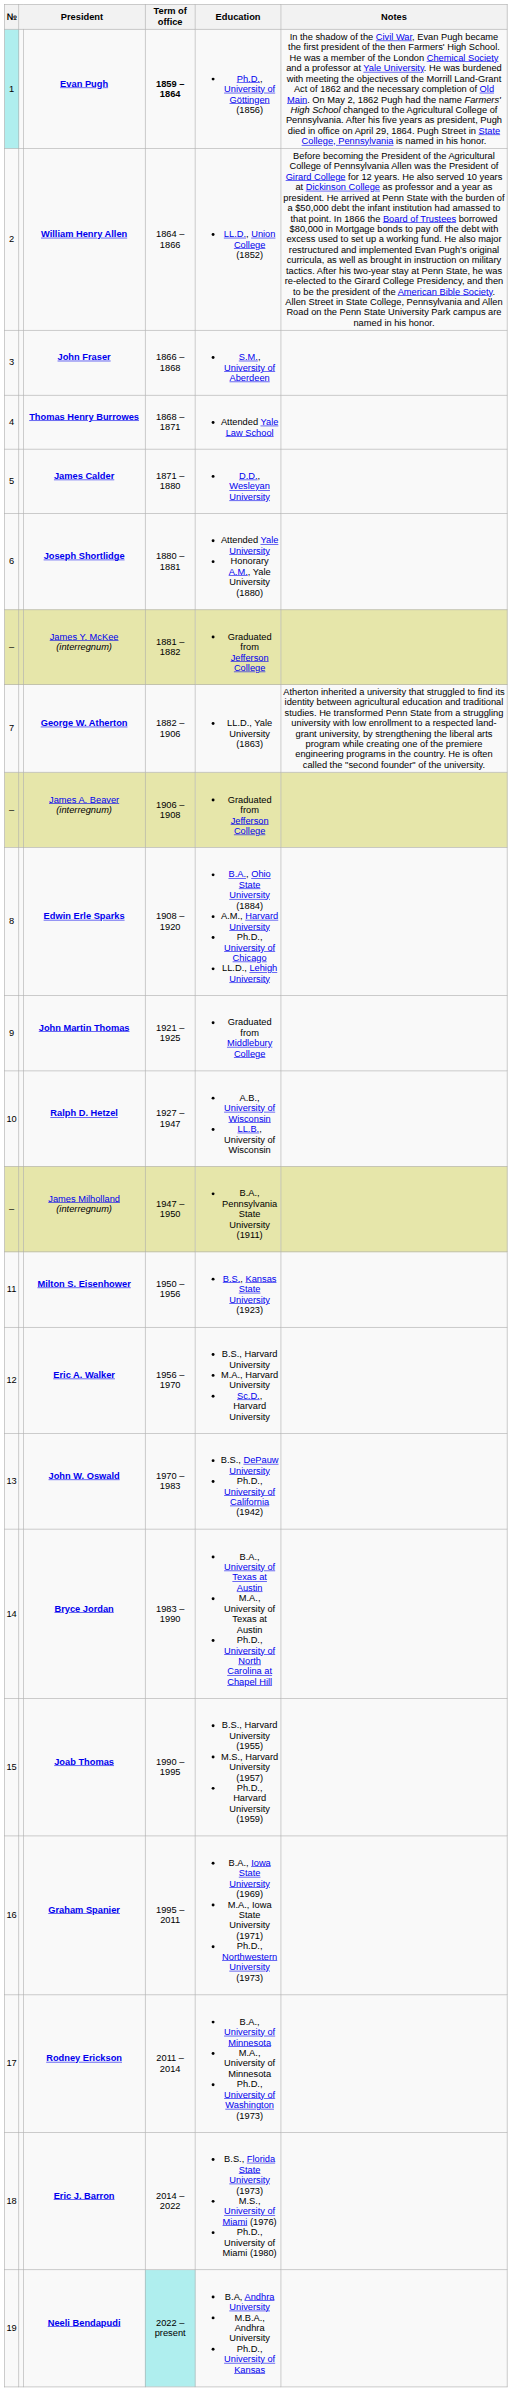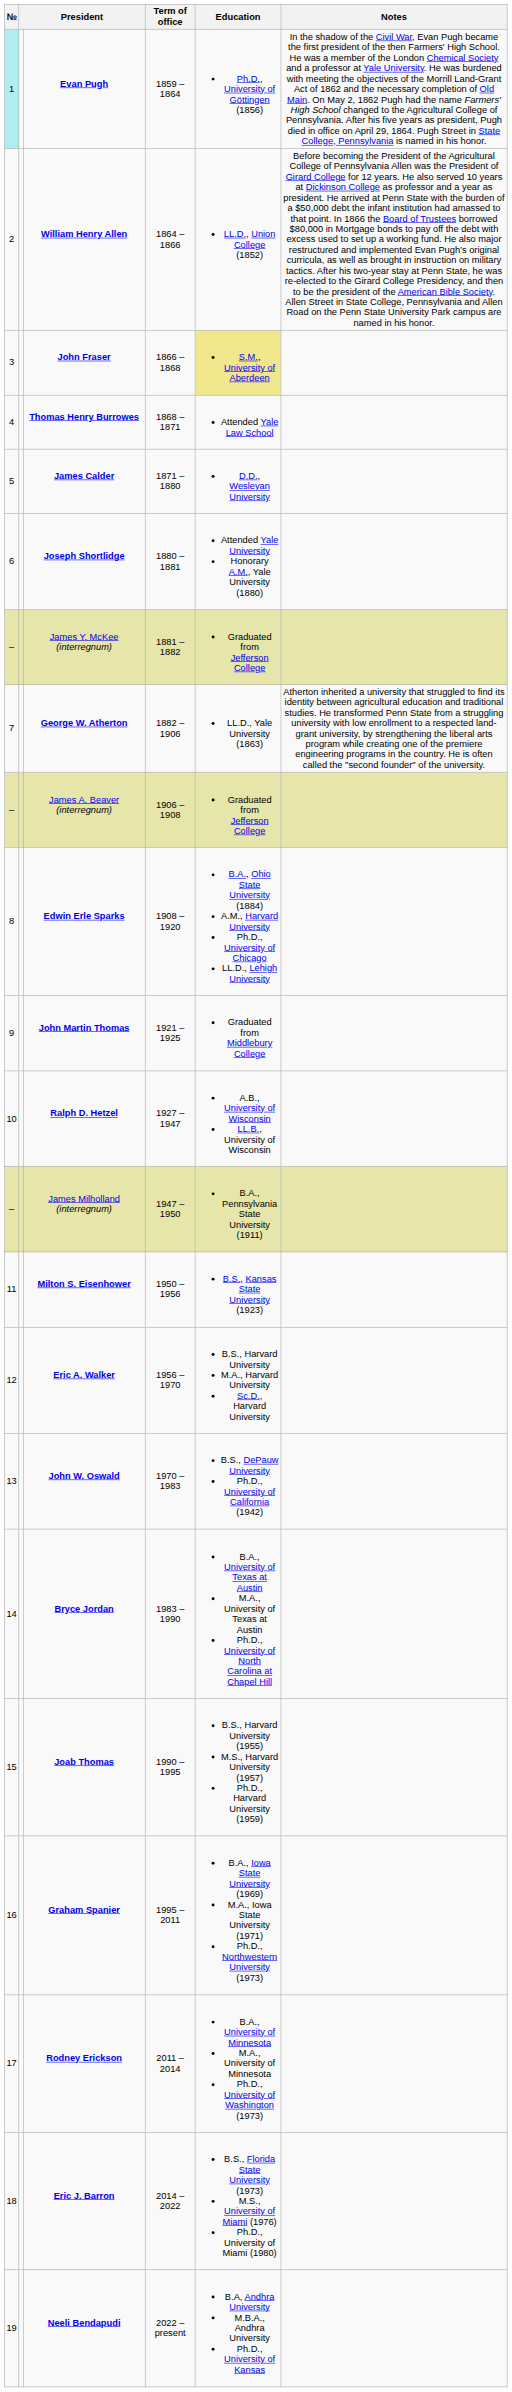(170, 89) bold -> (170, 89) normal
(238, 368) no background -> (238, 368) khaki background
(170, 2328) paleturquoise background -> (170, 2328) no background
